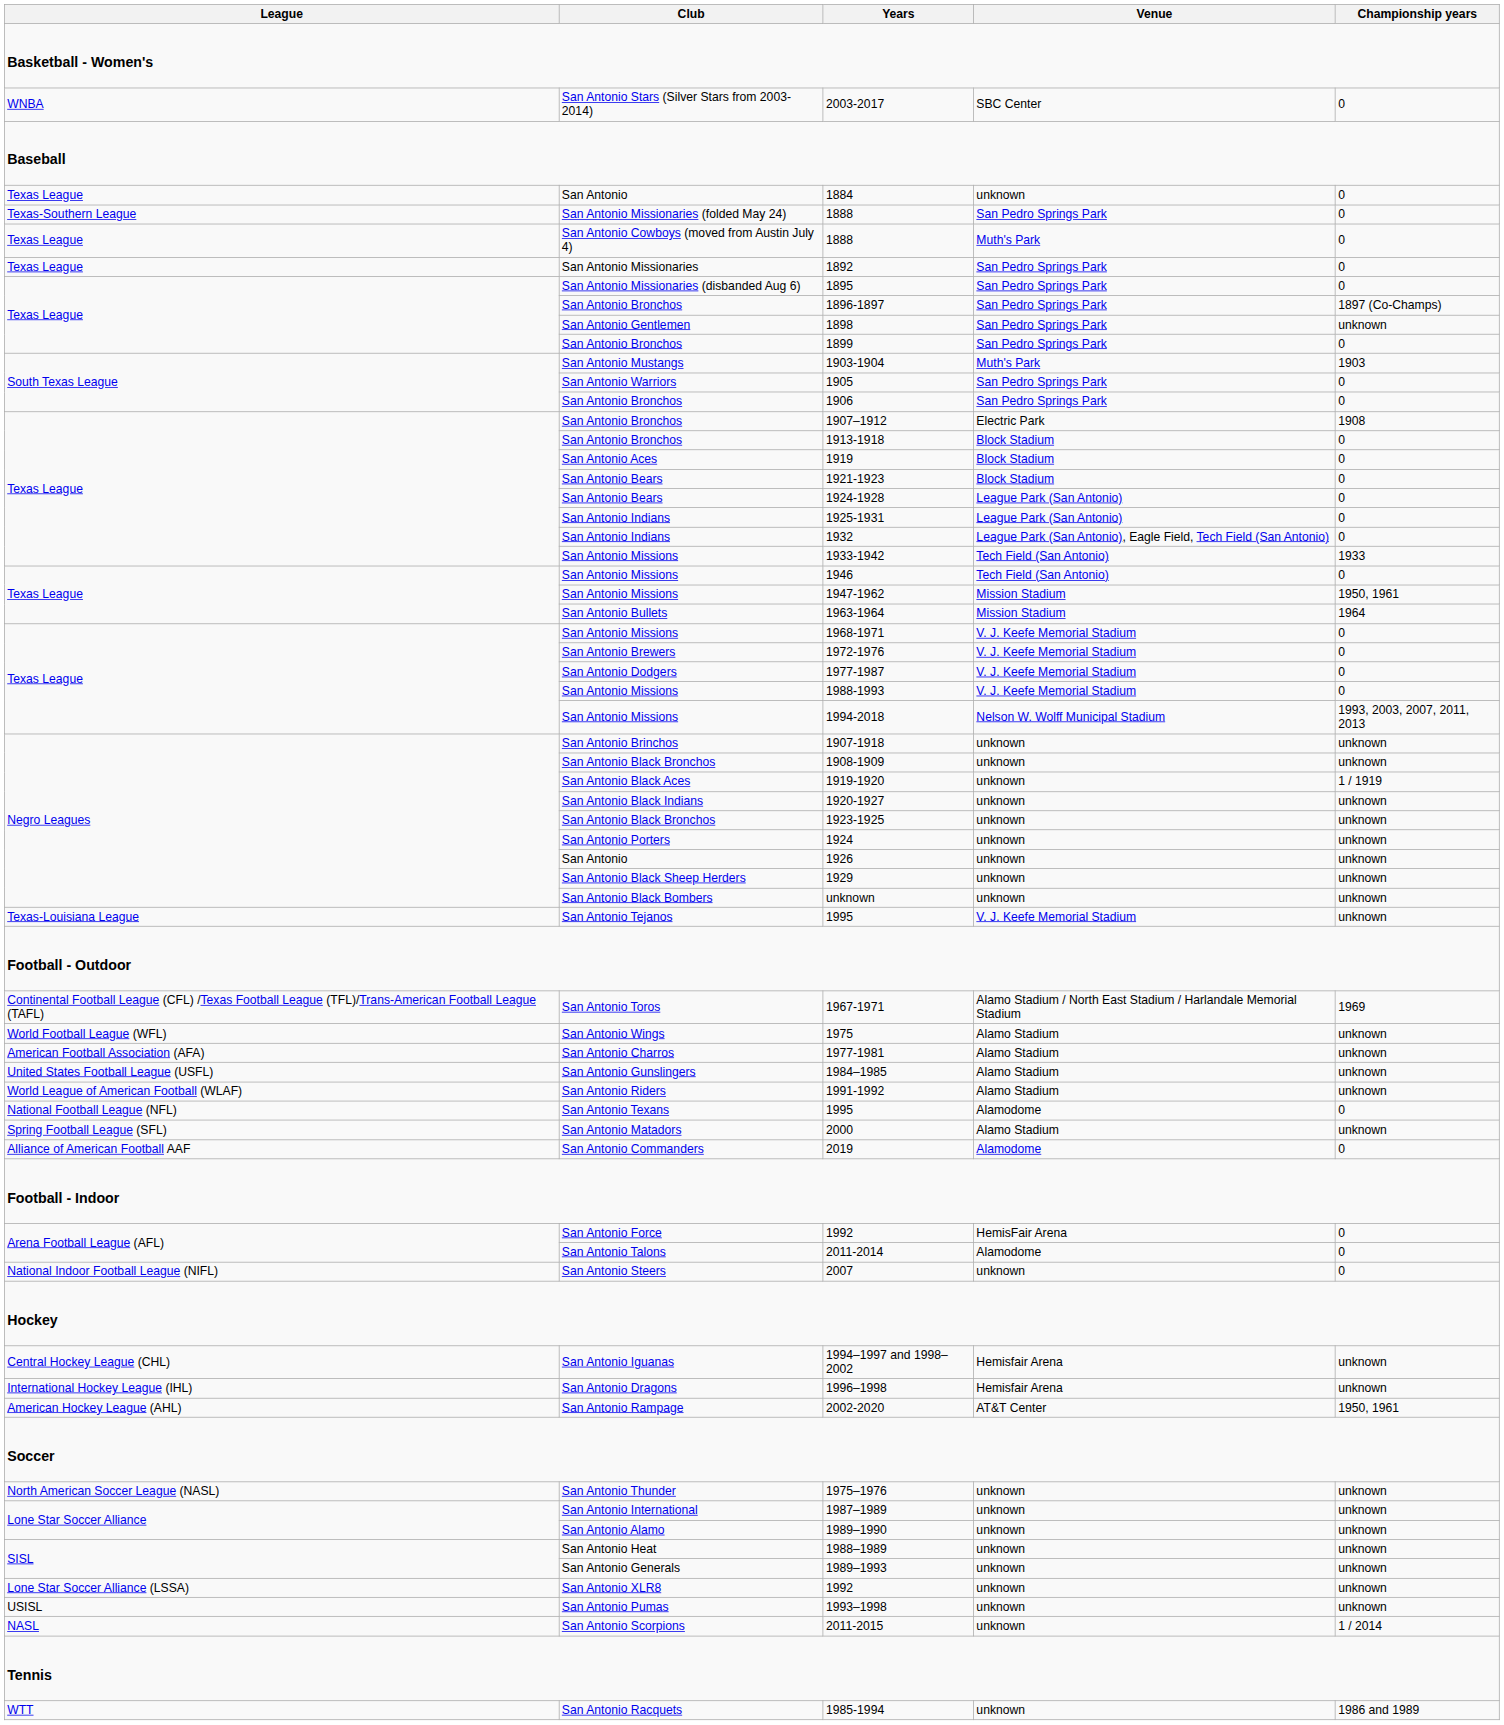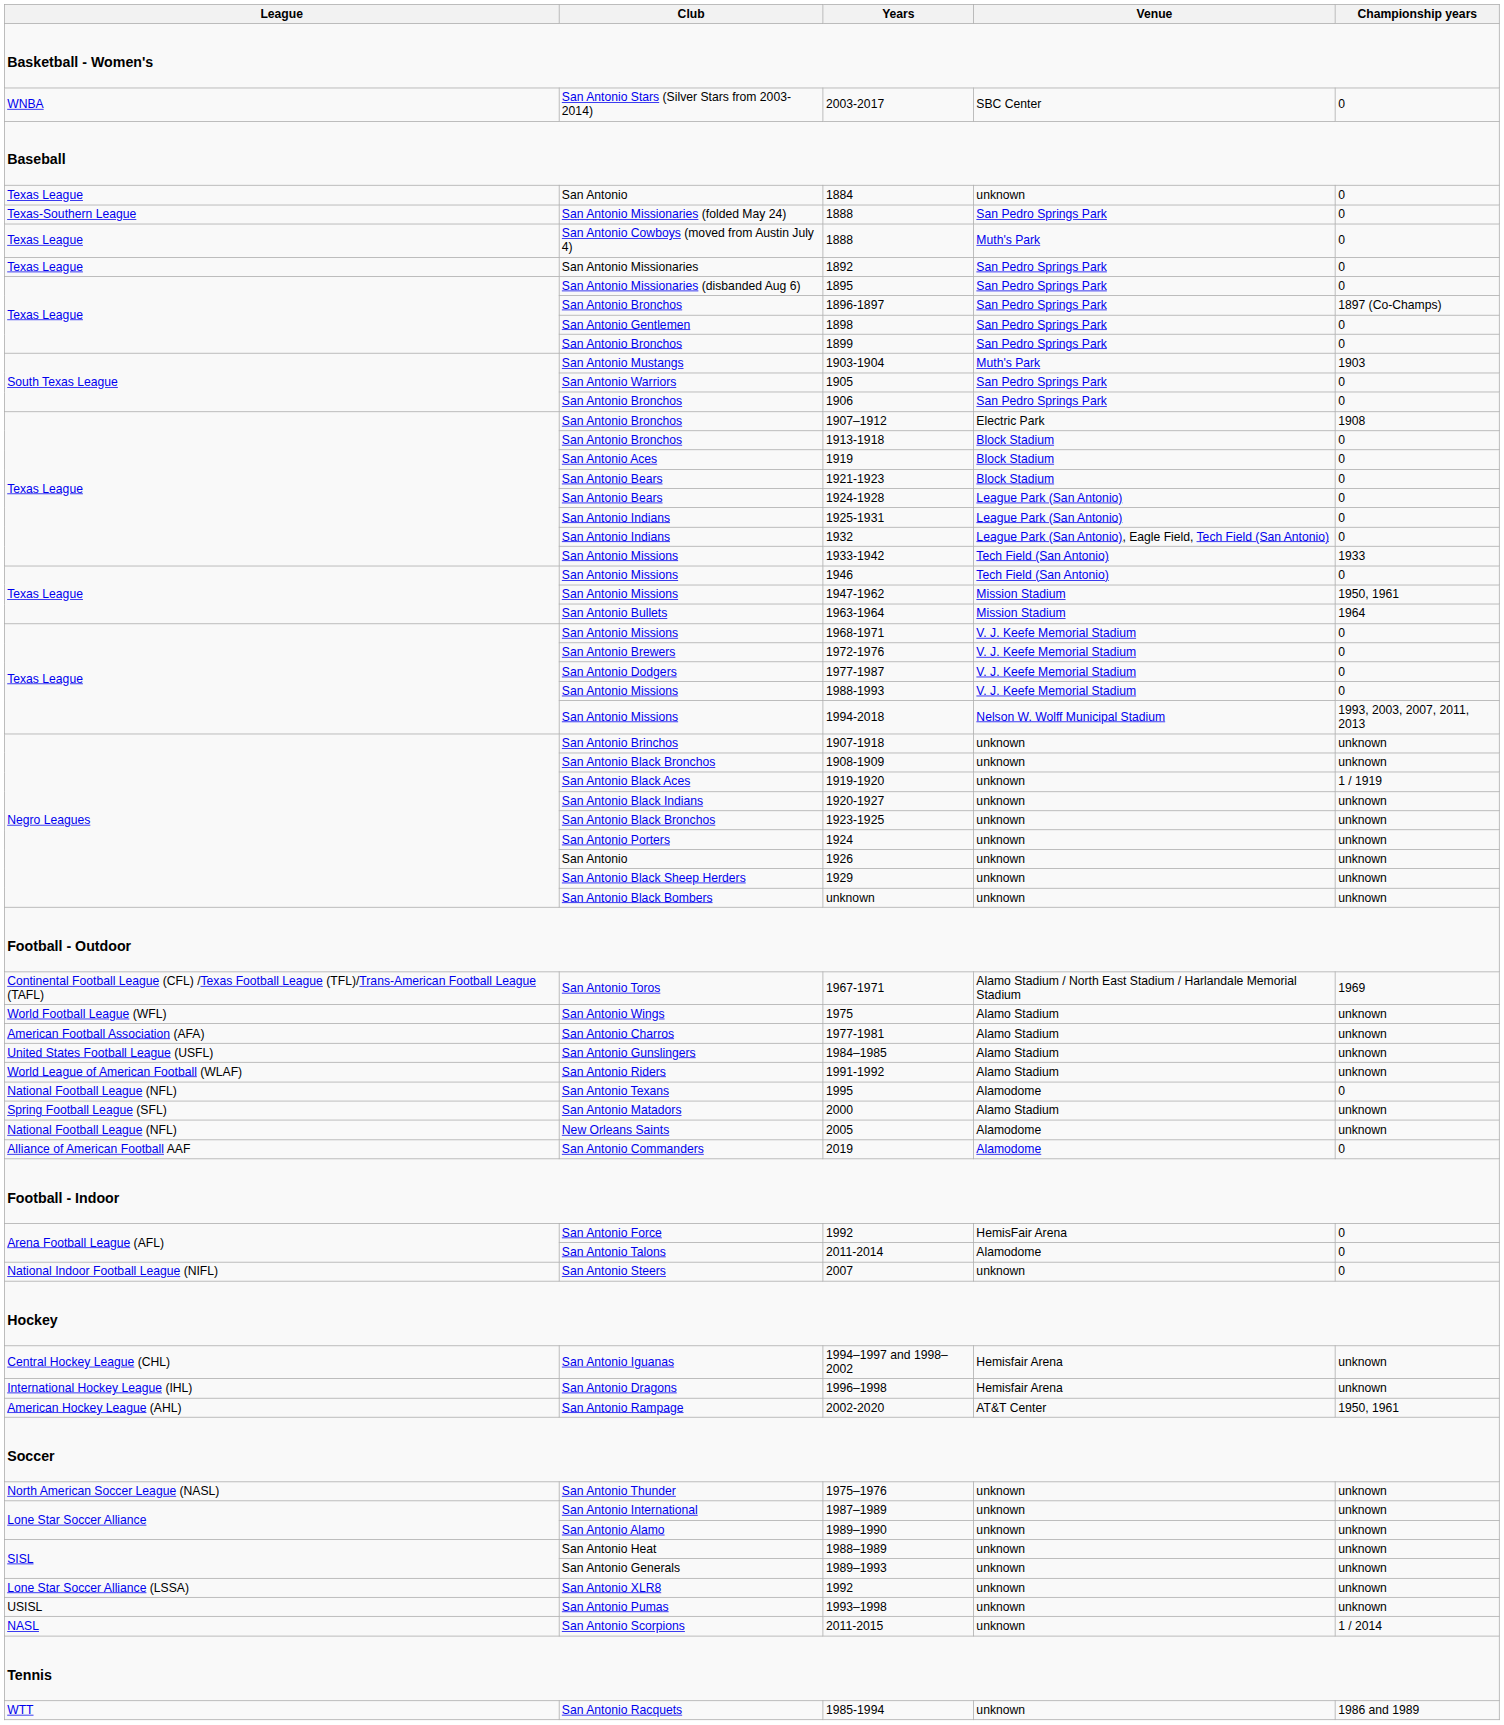(1363, 324) unknown -> (1342, 324) 0
- row: (617, 916)
+ row: (616, 1130)
